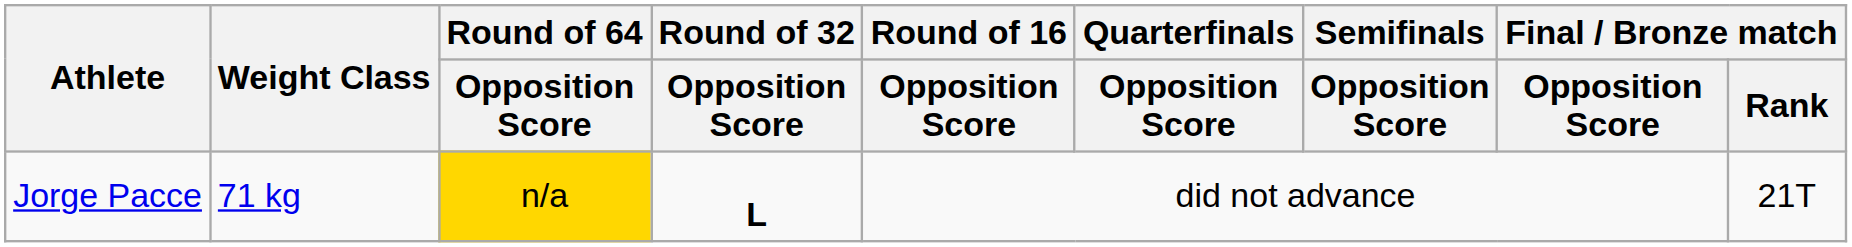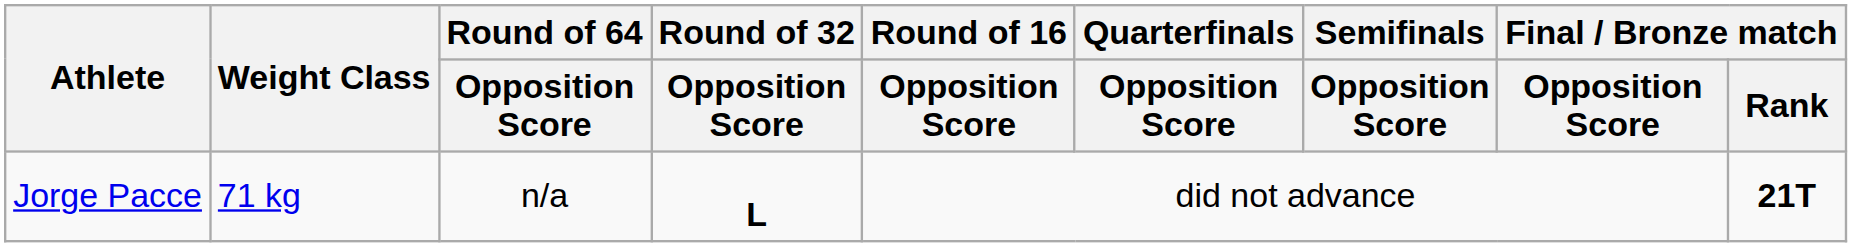(545, 196) gold background -> (545, 196) no background
(1787, 196) normal -> (1787, 196) bold
